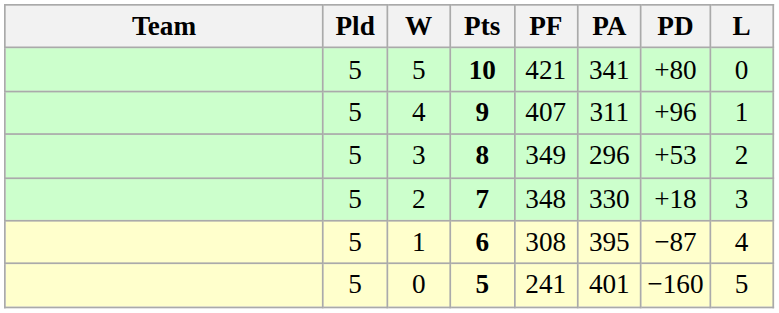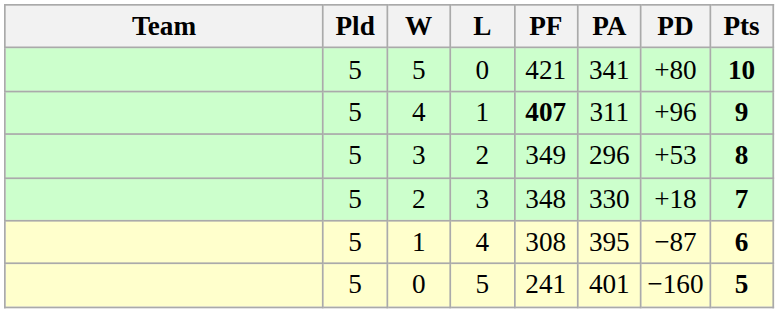columns swapped: (742, 26) <-> (482, 26)
(546, 112) normal -> (546, 112) bold
